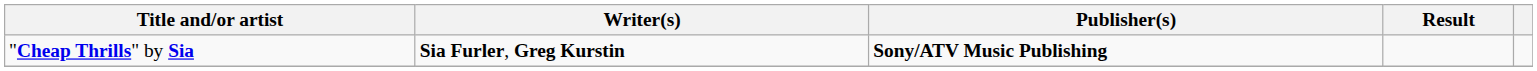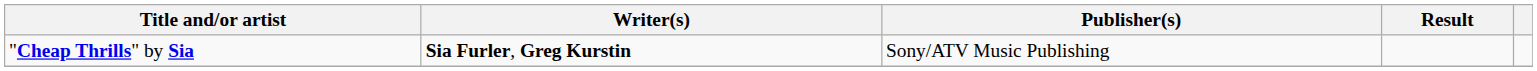(990, 50) bold -> (998, 50) normal
